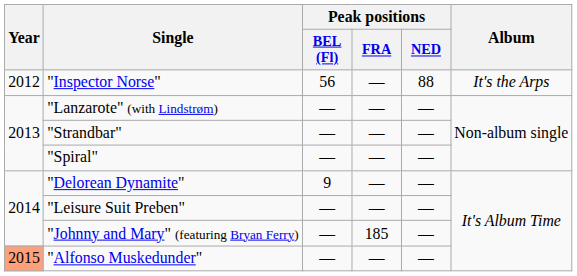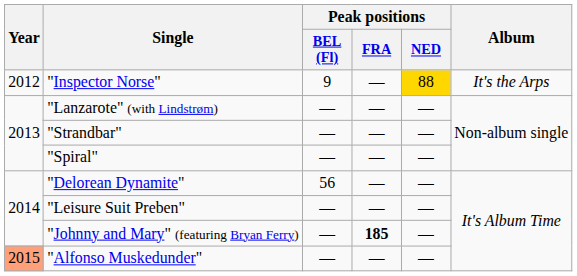(327, 82) 56 -> (327, 82) 9
(426, 82) no background -> (426, 82) gold background
(327, 183) 9 -> (327, 183) 56
(377, 233) normal -> (377, 233) bold
